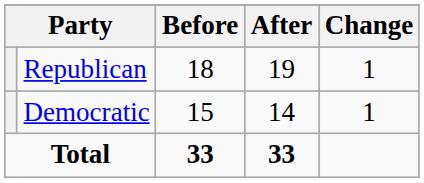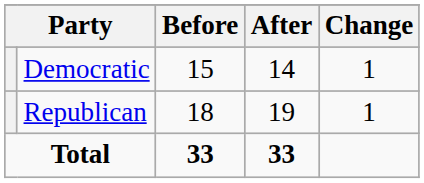rows swapped: (85, 68) <-> (87, 111)
